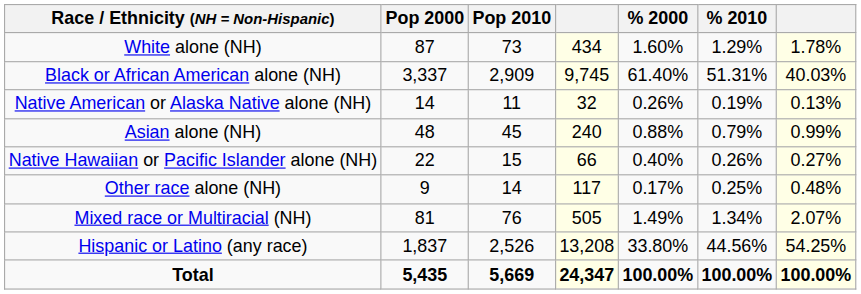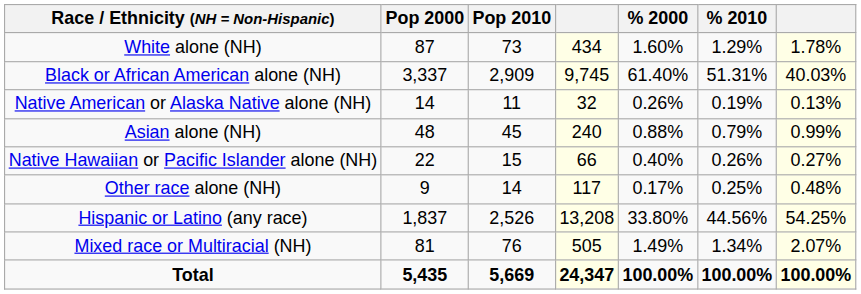rows swapped: (193, 217) <-> (193, 246)
